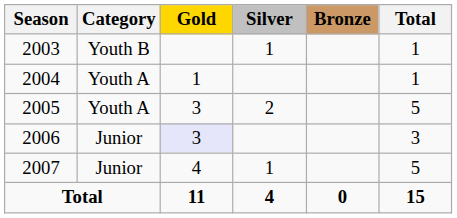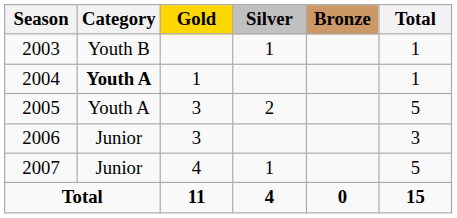(119, 78) normal -> (119, 78) bold
(197, 138) lavender background -> (197, 138) no background
